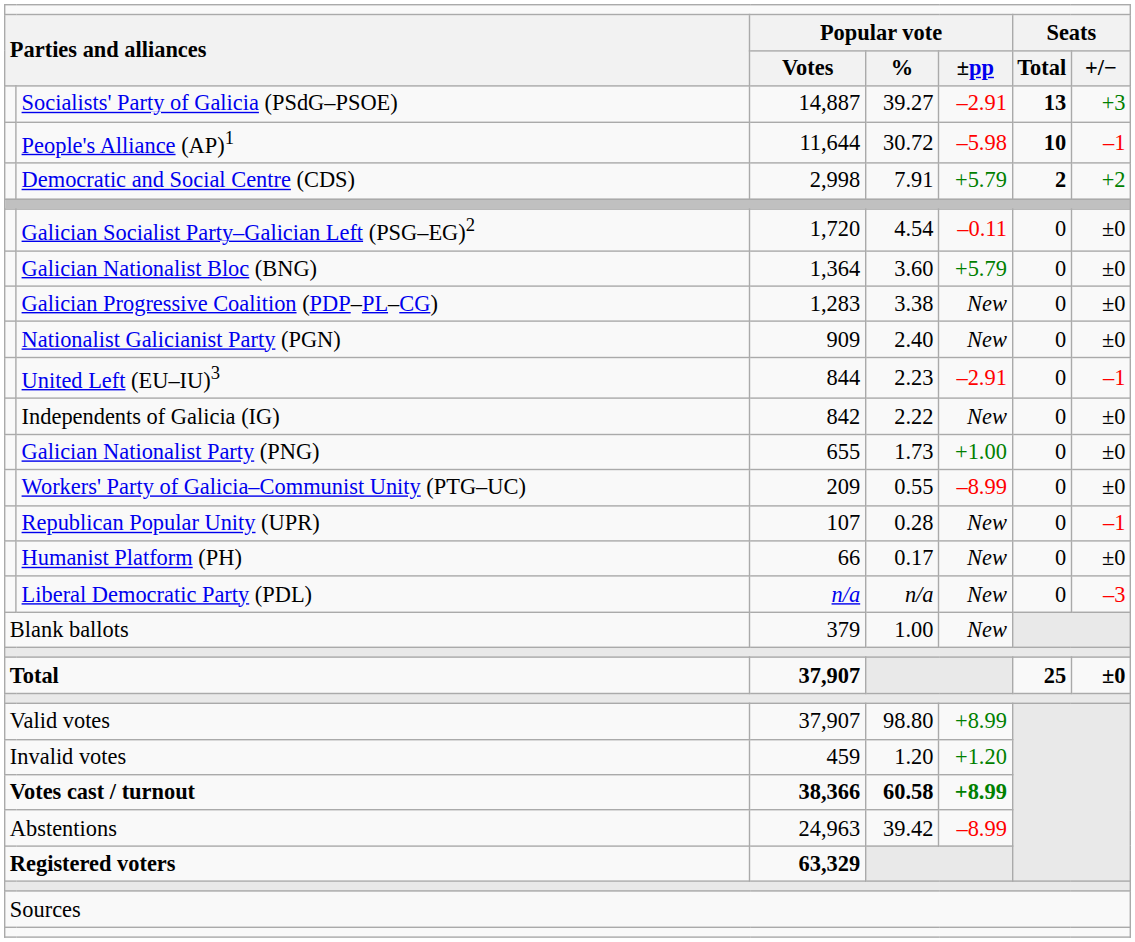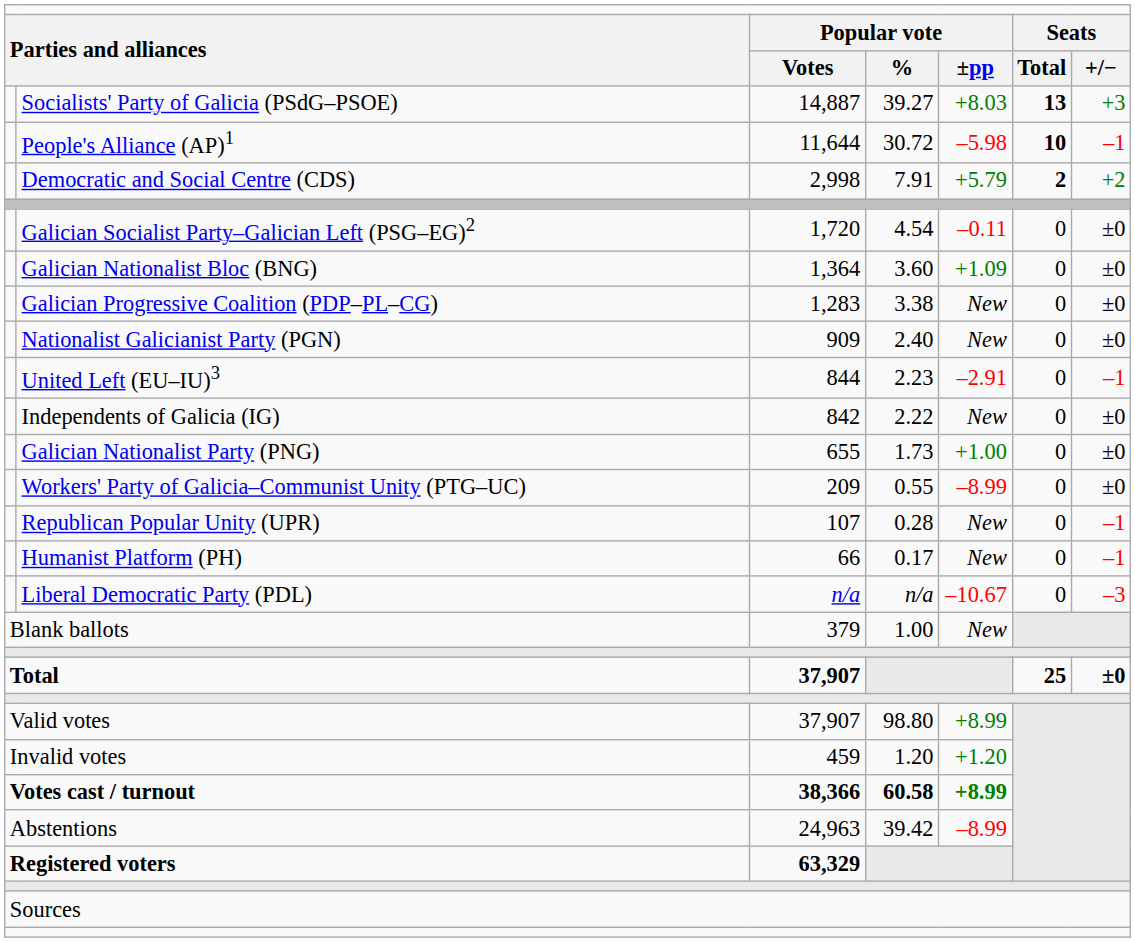(982, 103) –2.91 -> (981, 103) +8.03
(981, 268) +5.79 -> (981, 268) +1.09
(1114, 558) ±0 -> (1114, 558) –1
(987, 593) New -> (976, 593) –10.67
